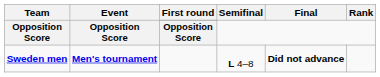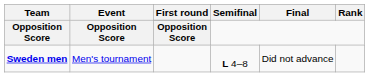(115, 59) bold -> (112, 59) normal
(306, 59) bold -> (298, 59) normal
